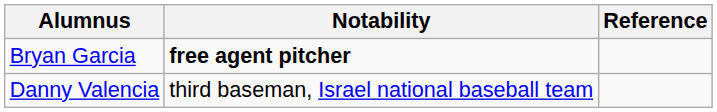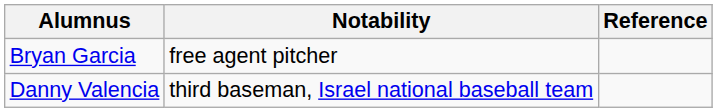(260, 55) bold -> (253, 55) normal
